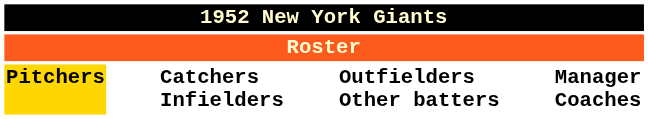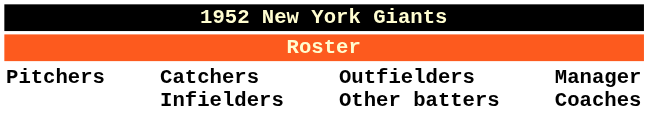(55, 78) gold background -> (55, 78) no background
